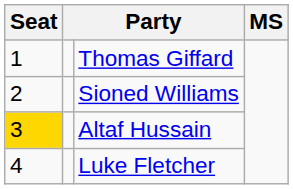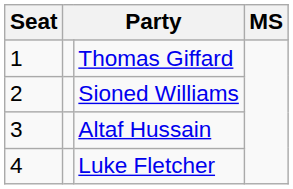(16, 129) gold background -> (16, 129) no background
